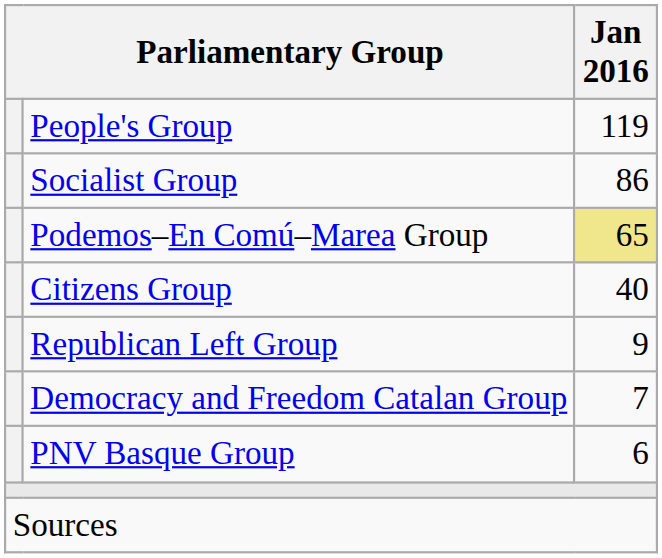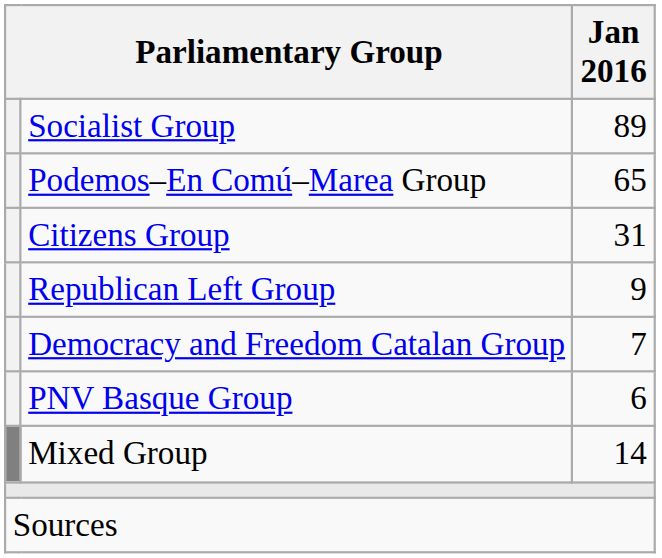- row: (131, 125)
(632, 180) 86 -> (630, 125) 89
(632, 235) khaki background -> (630, 180) no background
(632, 289) 40 -> (630, 235) 31
+ row: (118, 453)
